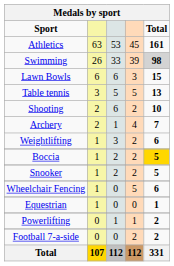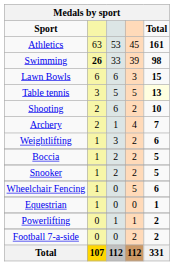(97, 60) normal -> (97, 60) bold
(156, 60) lightgrey background -> (156, 60) no background
(156, 92) no background -> (156, 92) lightyellow background
(156, 157) gold background -> (156, 157) no background
